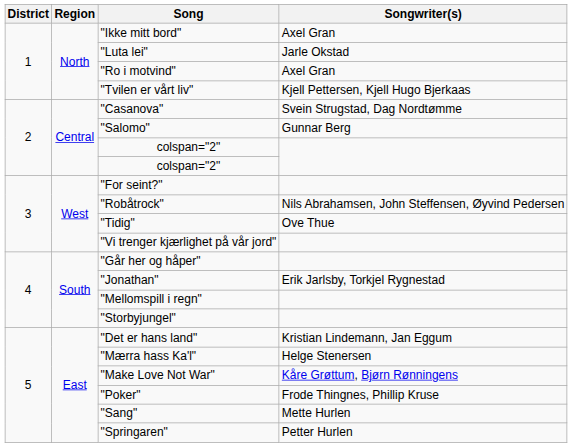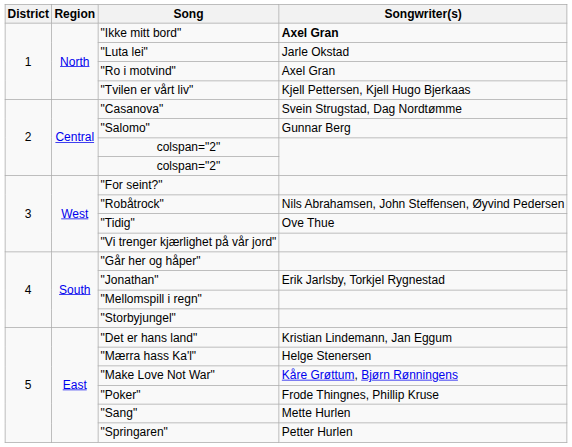(309, 33) normal -> (310, 33) bold
